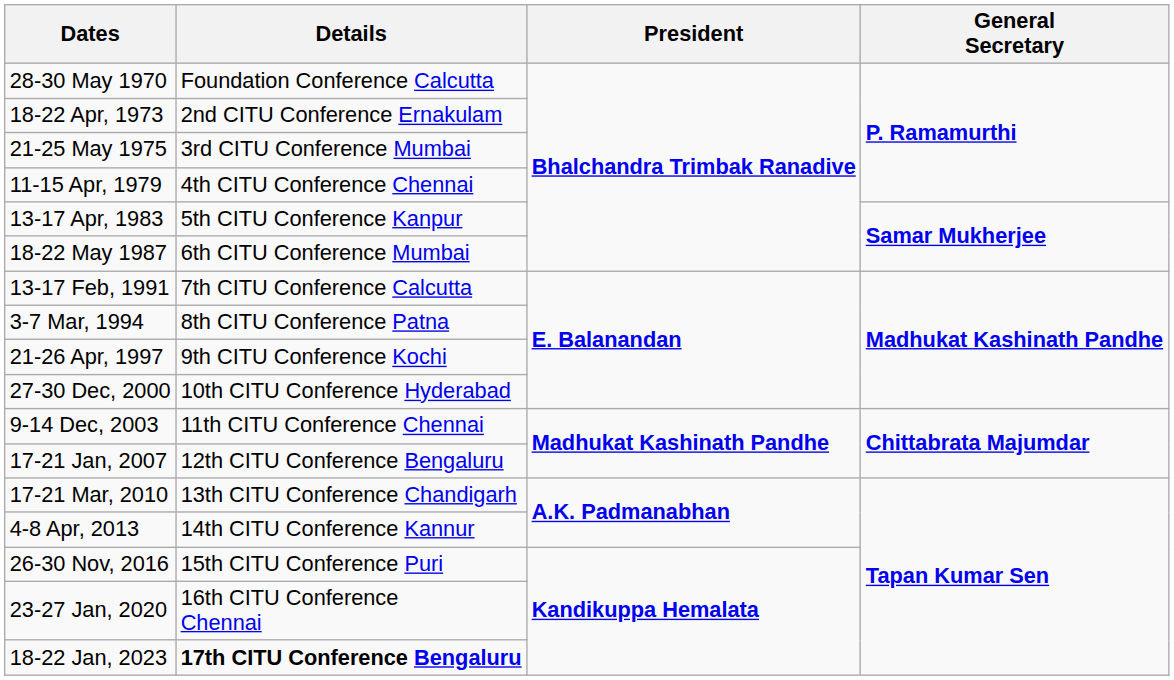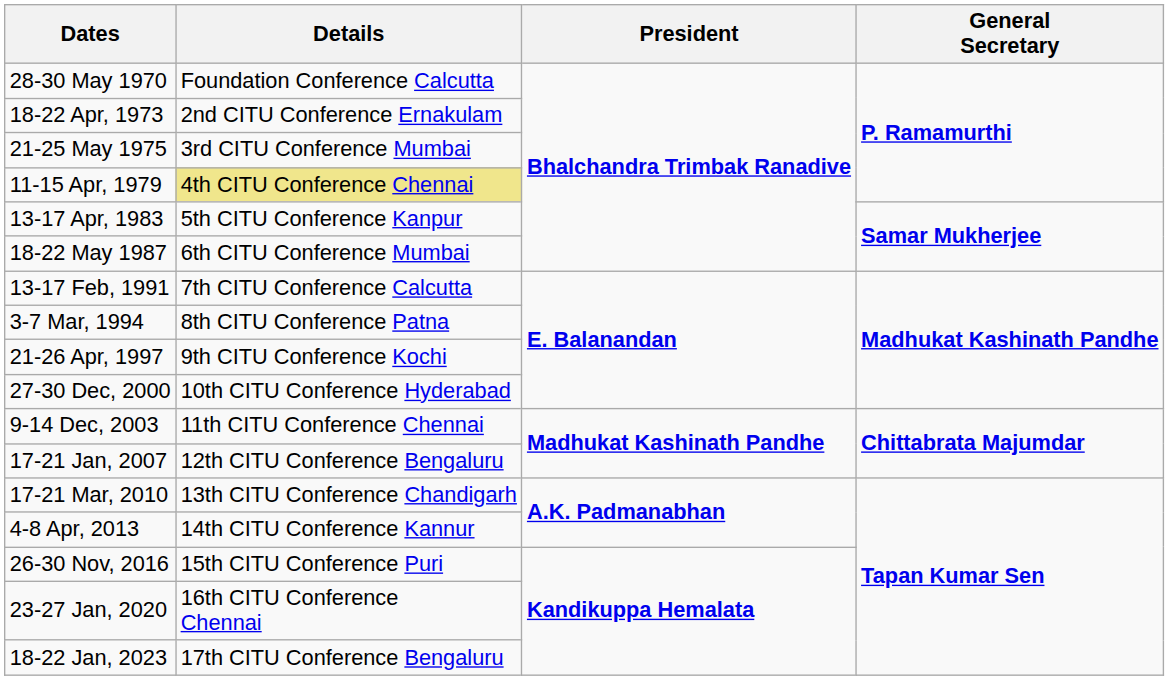(327, 184) no background -> (327, 184) khaki background
(351, 657) bold -> (342, 657) normal
